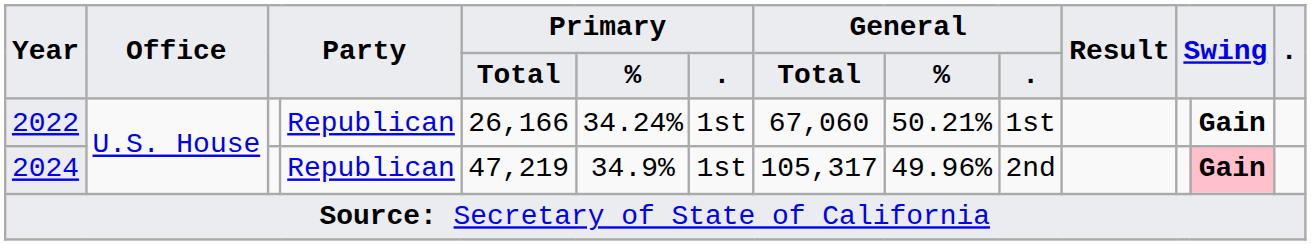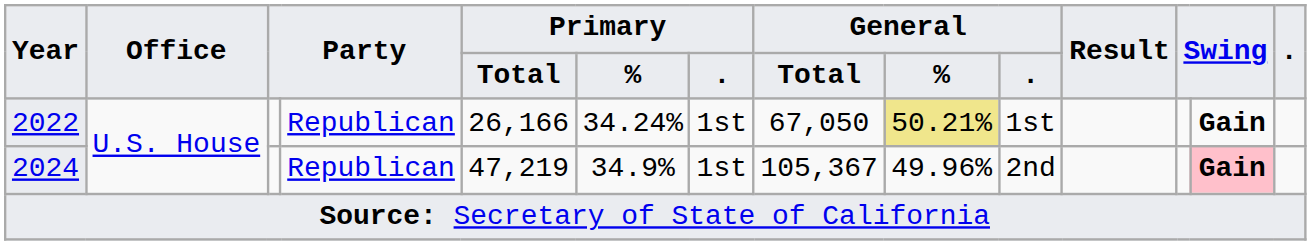(819, 122) 67,060 -> (819, 122) 67,050
(942, 122) no background -> (942, 122) khaki background
(819, 169) 105,317 -> (819, 169) 105,367
